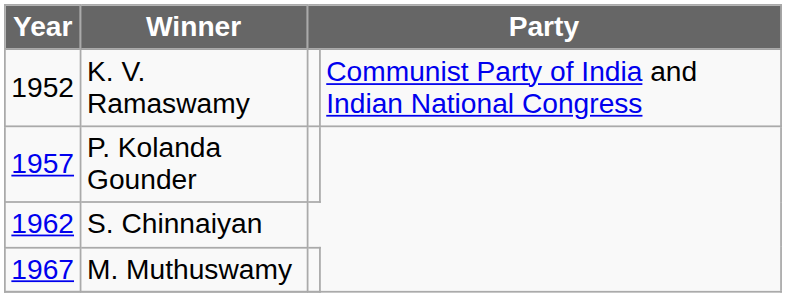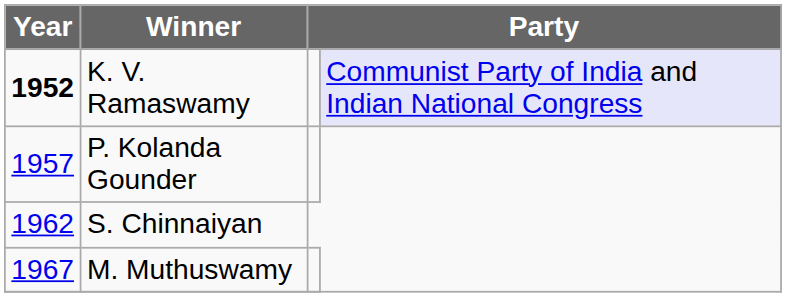(43, 87) normal -> (43, 87) bold
(512, 87) no background -> (512, 87) lavender background
